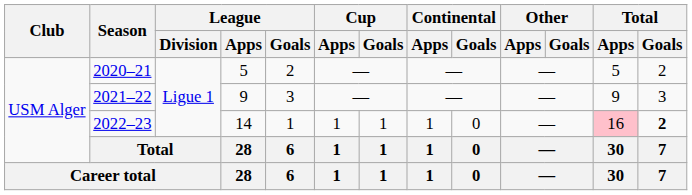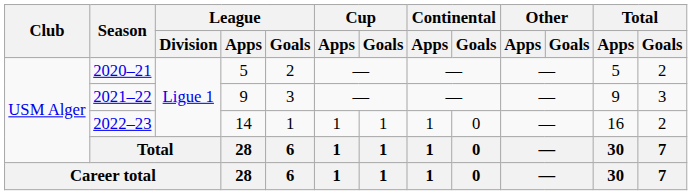(616, 123) pink background -> (616, 123) no background
(662, 123) bold -> (662, 123) normal
